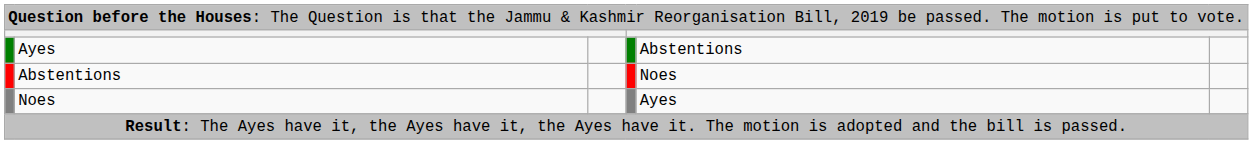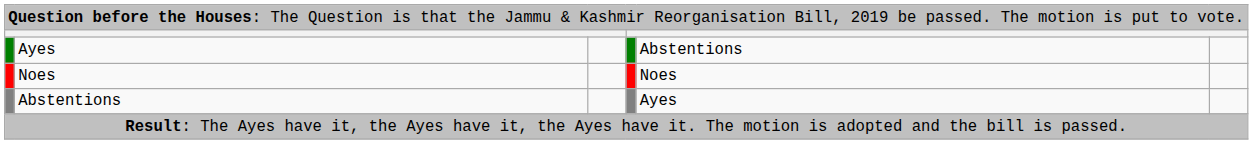(70, 76) Abstentions -> (37, 76) Noes
(37, 101) Noes -> (70, 101) Abstentions
